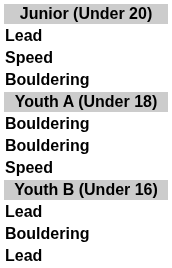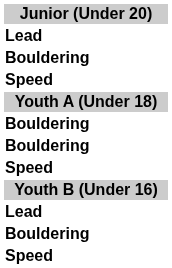(29, 58) Speed -> (47, 58) Bouldering
(47, 80) Bouldering -> (29, 80) Speed
(24, 256) Lead -> (29, 256) Speed
